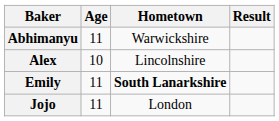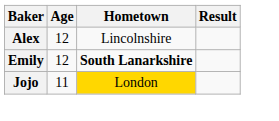- row: (43, 38)
(96, 60) 10 -> (62, 38) 12
(96, 82) 11 -> (62, 60) 12
(170, 104) no background -> (136, 82) gold background
